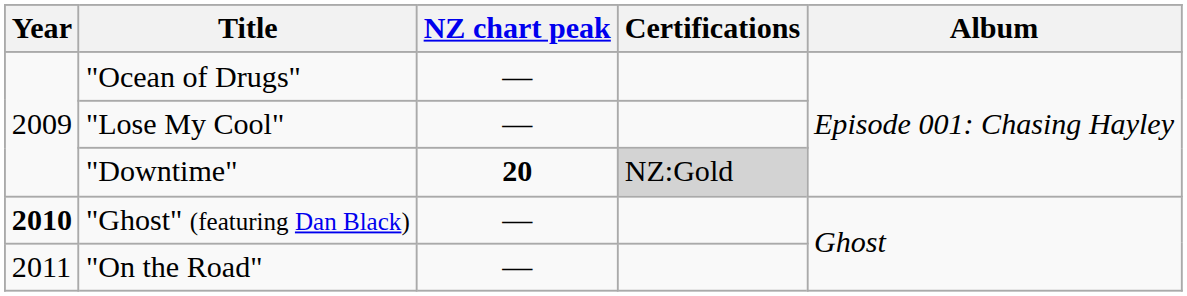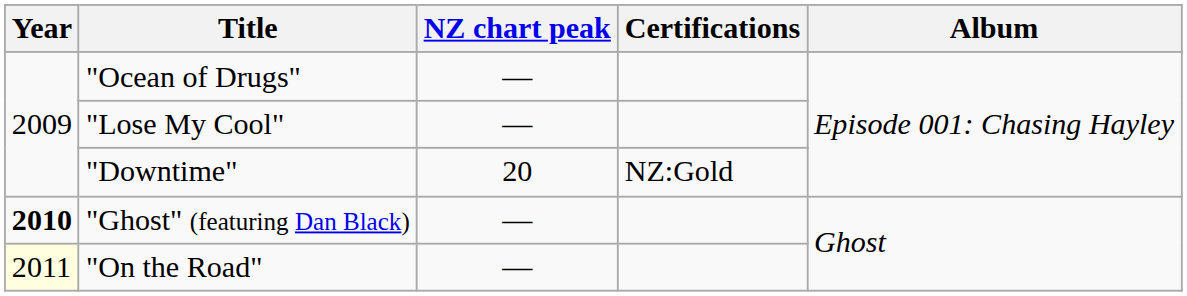(517, 171) bold -> (517, 171) normal
(679, 171) lightgrey background -> (679, 171) no background
(41, 266) no background -> (41, 266) lightyellow background
